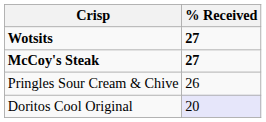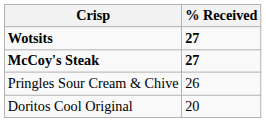(192, 106) lavender background -> (192, 106) no background
